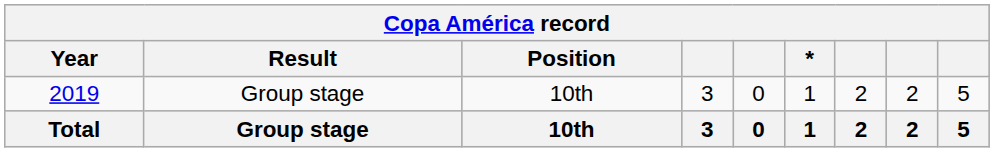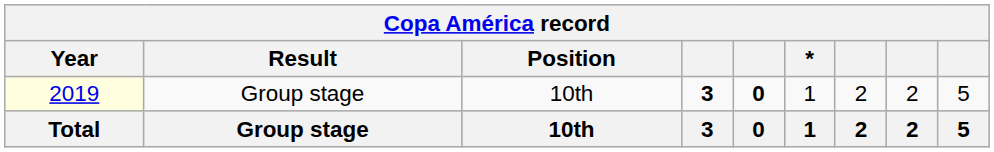(74, 94) no background -> (74, 94) lightyellow background
(707, 94) normal -> (707, 94) bold
(759, 94) normal -> (759, 94) bold
